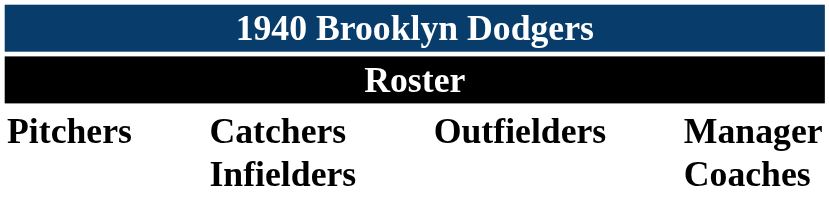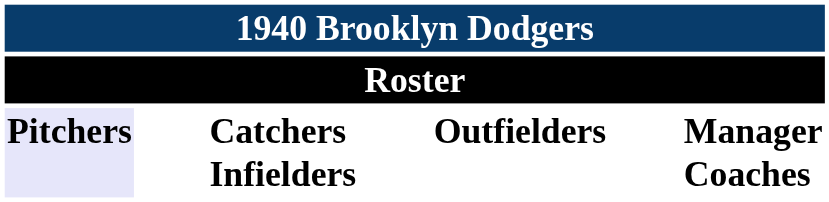(69, 130) no background -> (69, 130) lavender background
